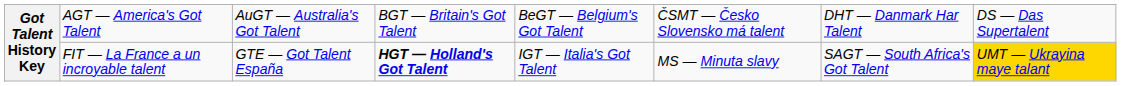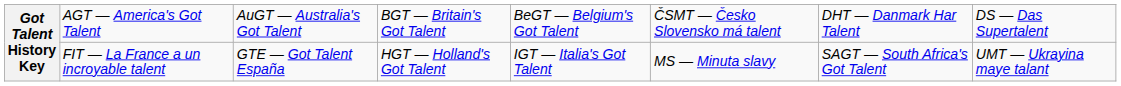(436, 61) bold -> (435, 61) normal
(1031, 61) gold background -> (1030, 61) no background
